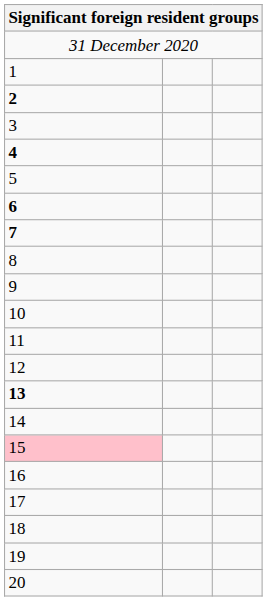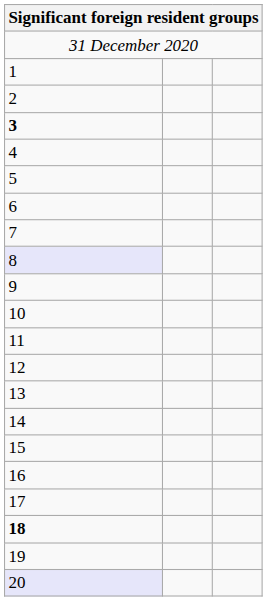(13, 98) bold -> (13, 98) normal
(13, 125) normal -> (13, 125) bold
(13, 152) bold -> (13, 152) normal
(13, 206) bold -> (13, 206) normal
(13, 233) bold -> (13, 233) normal
(13, 260) no background -> (13, 260) lavender background
(17, 394) bold -> (17, 394) normal
(17, 448) pink background -> (17, 448) no background
(17, 529) normal -> (17, 529) bold
(17, 582) no background -> (17, 582) lavender background
